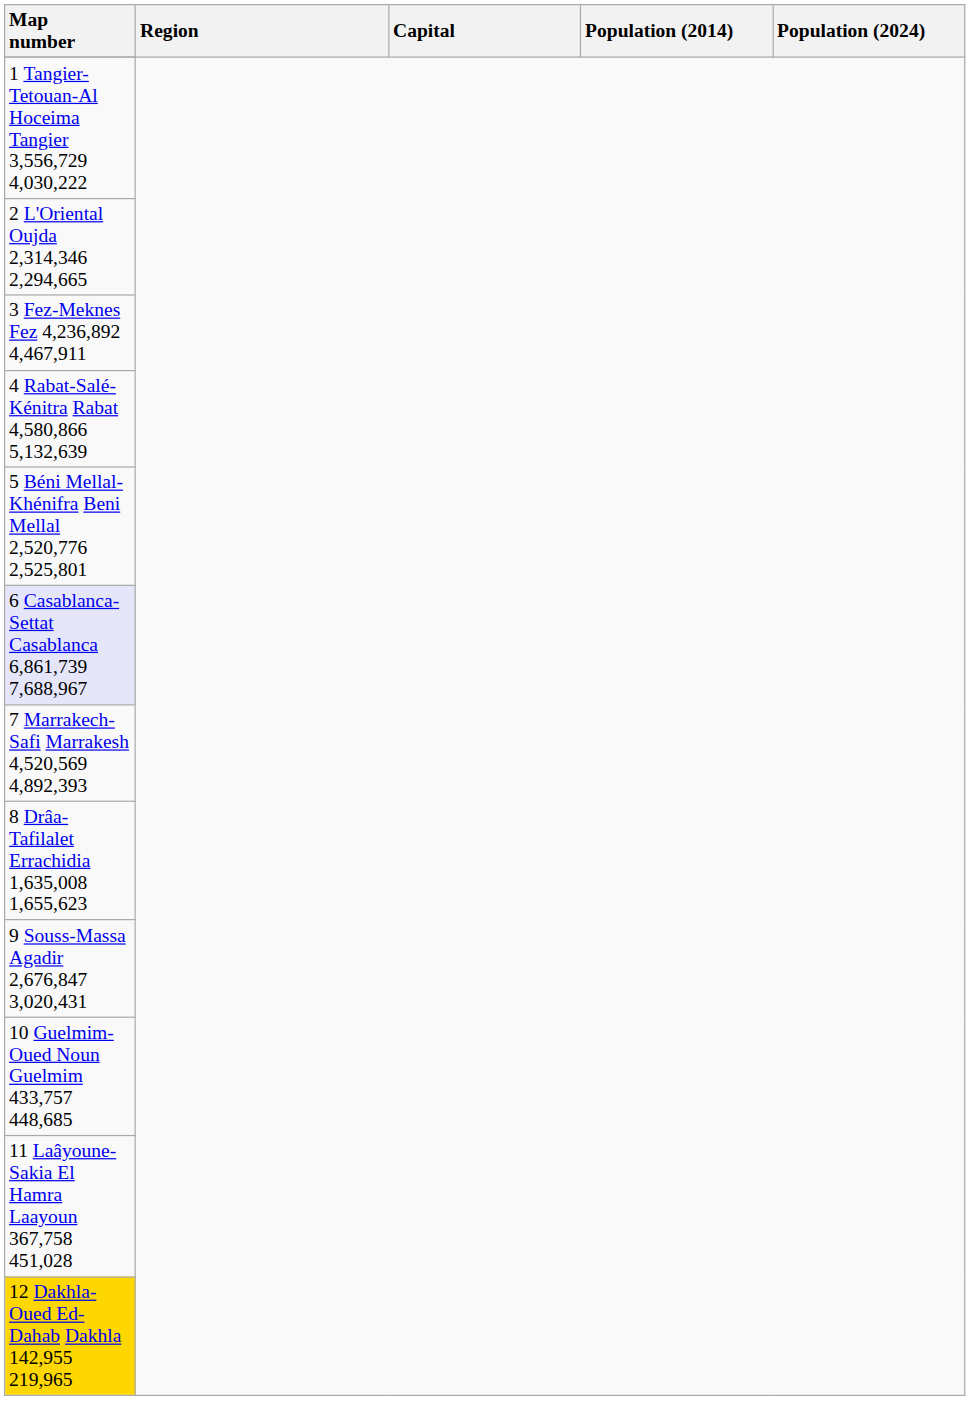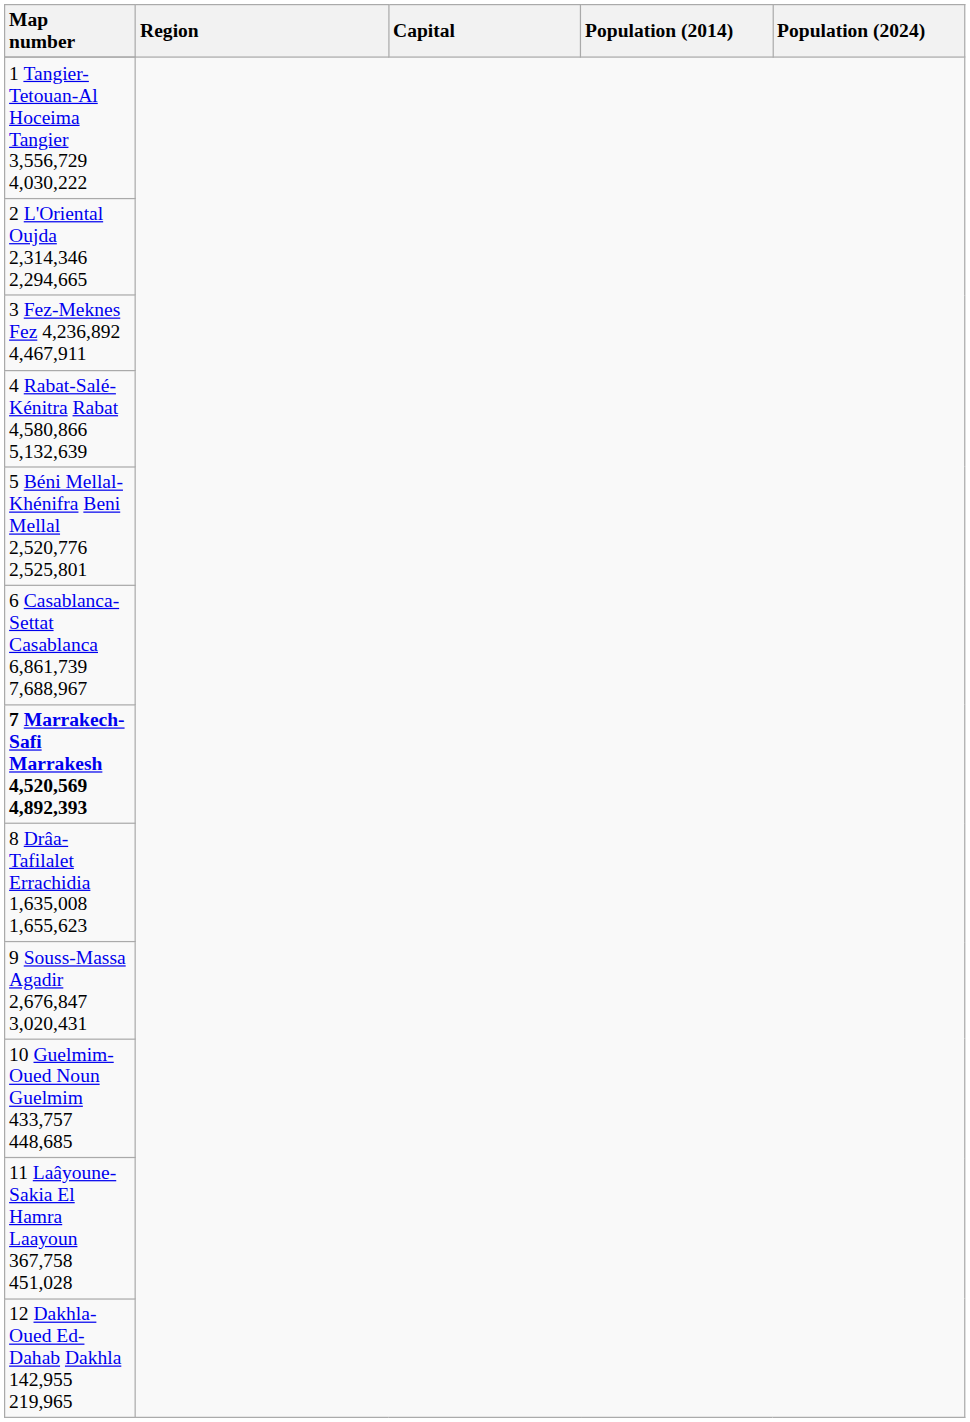(64, 644) lavender background -> (64, 644) no background
(69, 752) normal -> (67, 763) bold
(65, 1335) gold background -> (65, 1357) no background
